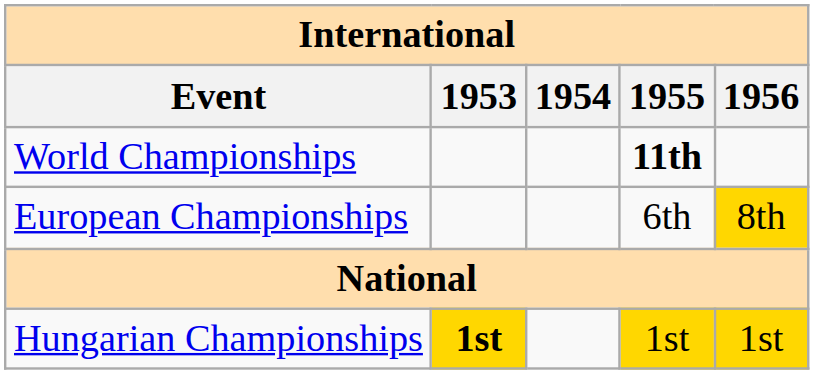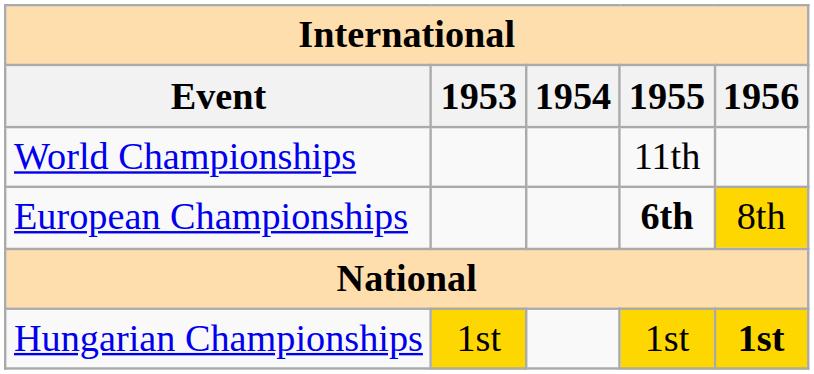(667, 156) bold -> (667, 156) normal
(667, 216) normal -> (667, 216) bold
(479, 338) bold -> (479, 338) normal
(761, 338) normal -> (761, 338) bold
